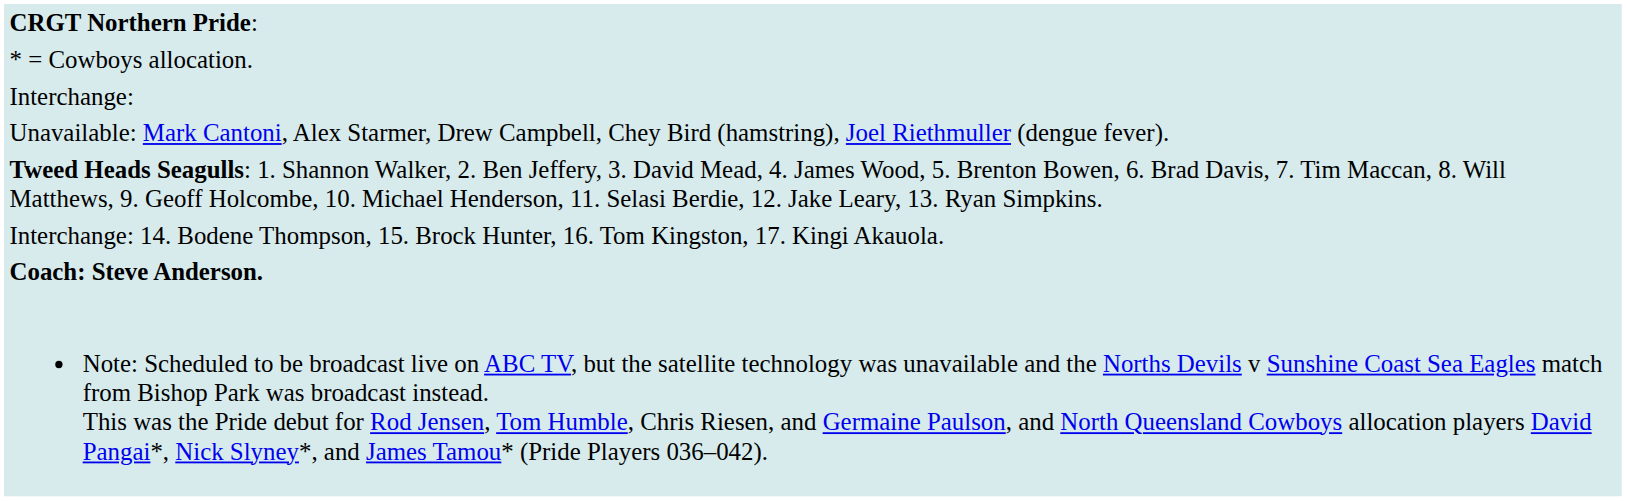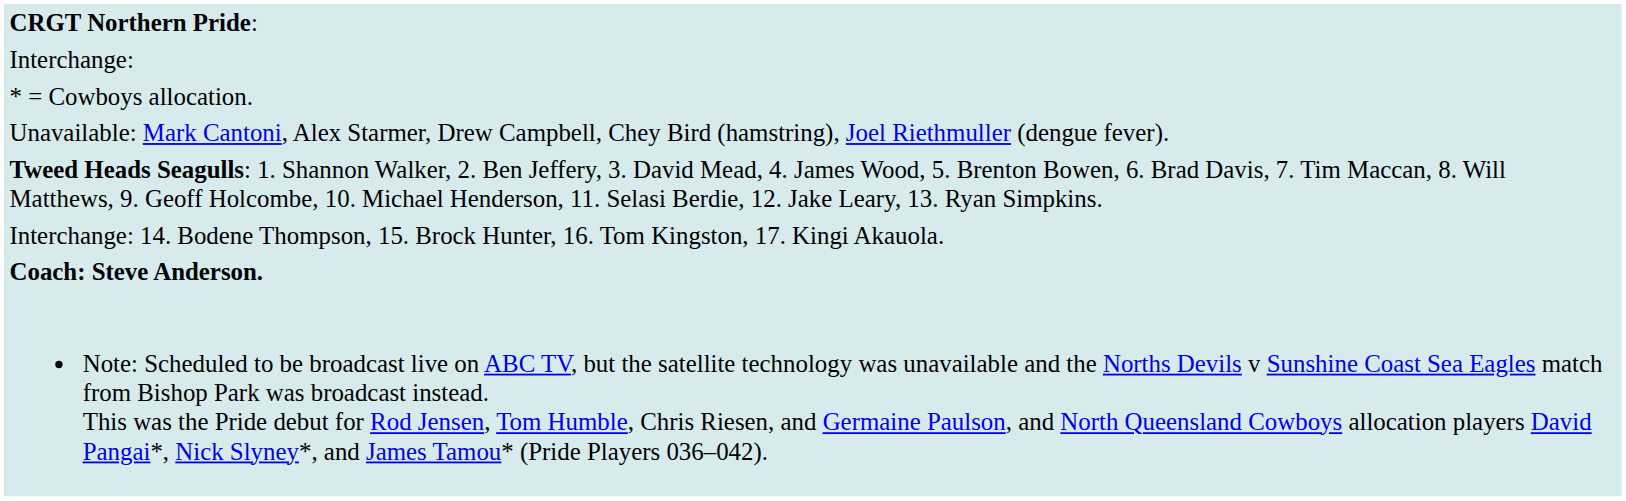(131, 60) * = Cowboys allocation. -> (72, 60) Interchange:
(72, 96) Interchange: -> (131, 96) * = Cowboys allocation.
